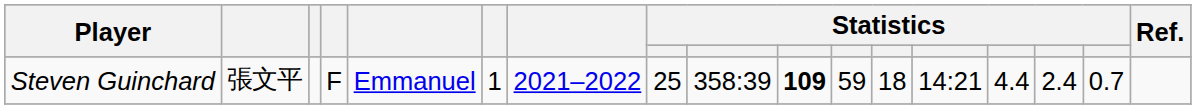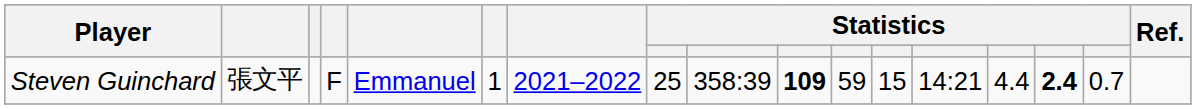(892, 81) 18 -> (892, 81) 15
(1059, 81) normal -> (1059, 81) bold
